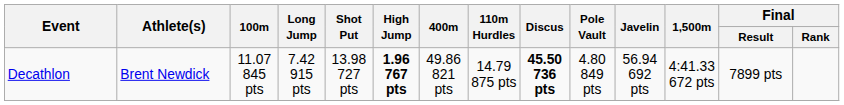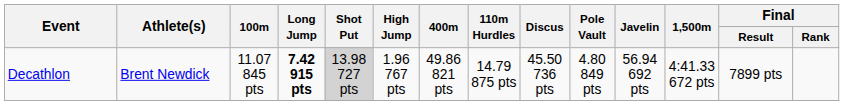(302, 74) normal -> (302, 74) bold
(349, 74) no background -> (349, 74) lightgrey background
(396, 74) bold -> (396, 74) normal
(545, 74) bold -> (545, 74) normal
